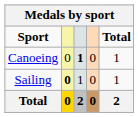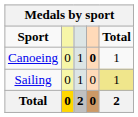(80, 58) bold -> (80, 58) normal
(93, 58) normal -> (93, 58) bold
(67, 79) bold -> (67, 79) normal
(117, 79) no background -> (117, 79) khaki background
